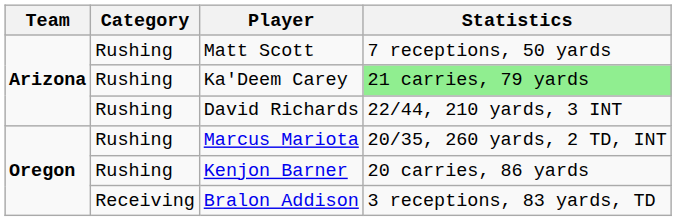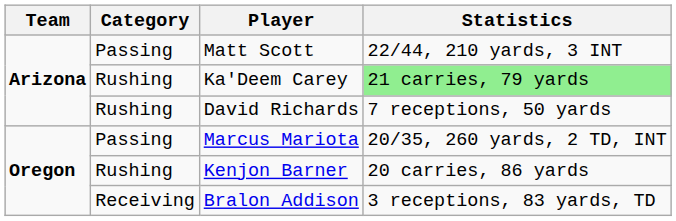(134, 50) Rushing -> (134, 50) Passing
(489, 50) 7 receptions, 50 yards -> (495, 50) 22/44, 210 yards, 3 INT
(495, 110) 22/44, 210 yards, 3 INT -> (489, 110) 7 receptions, 50 yards
(134, 141) Rushing -> (134, 141) Passing
